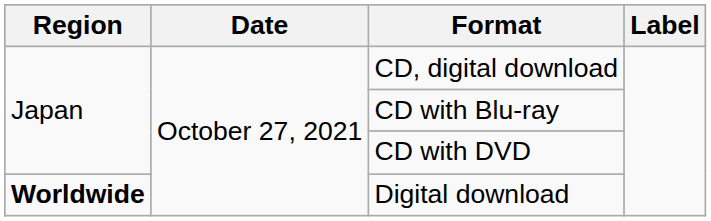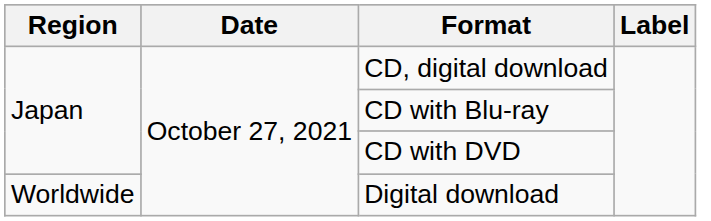(78, 194) bold -> (73, 194) normal
